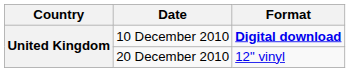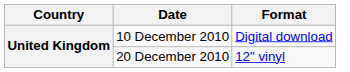(288, 36) bold -> (284, 36) normal
